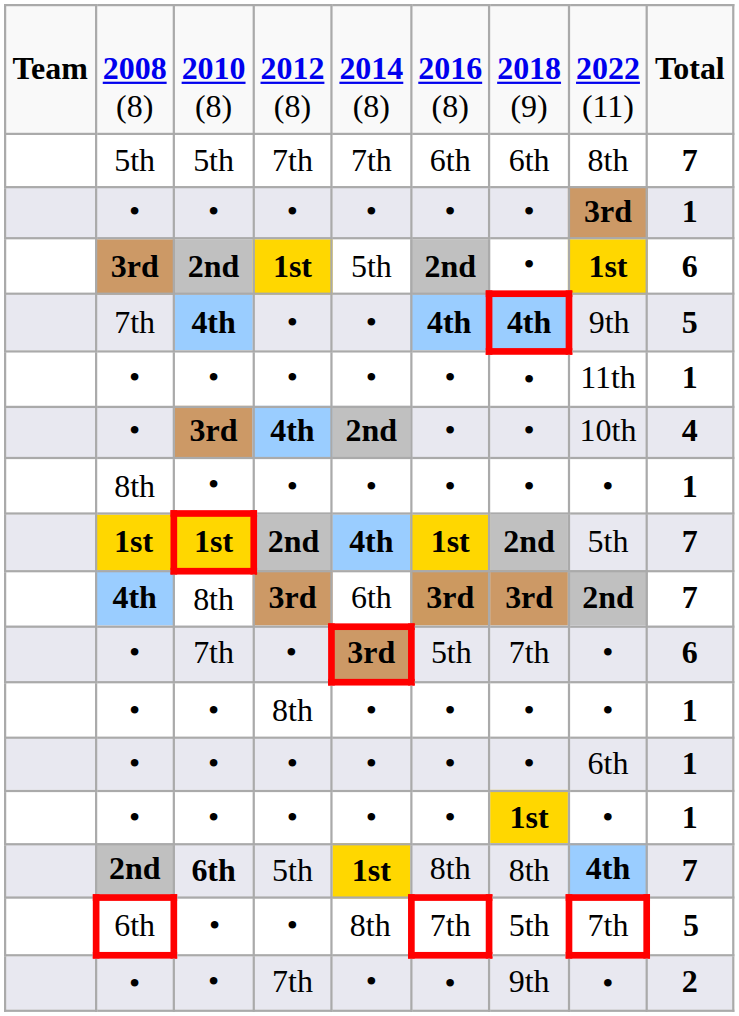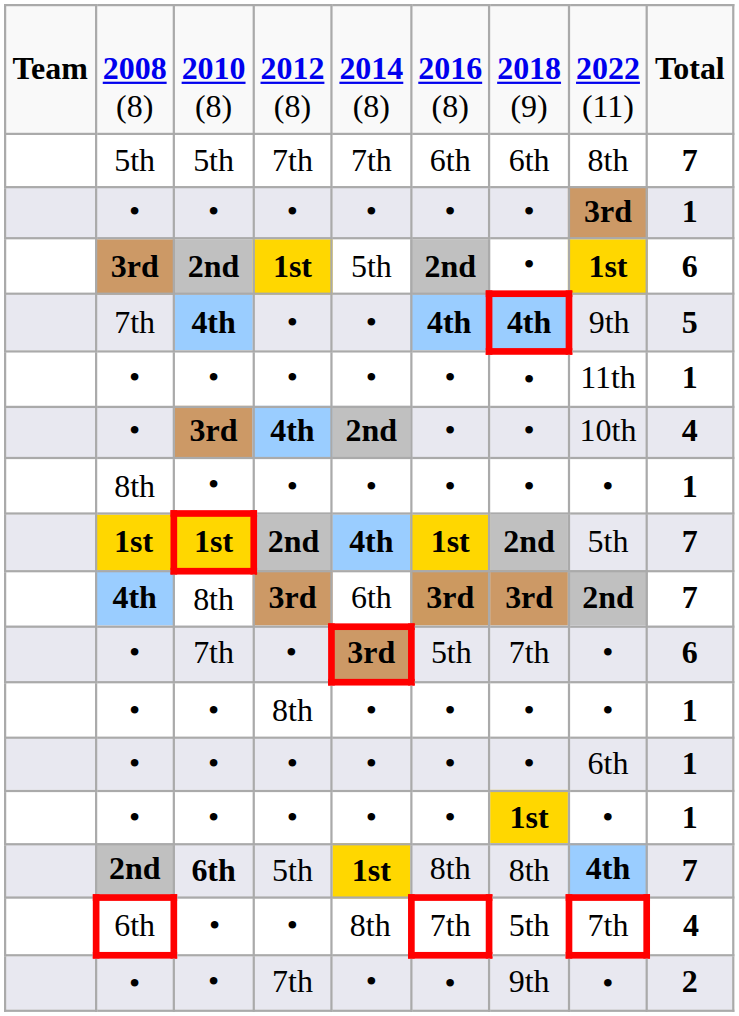(691, 926) 5 -> (691, 926) 4
